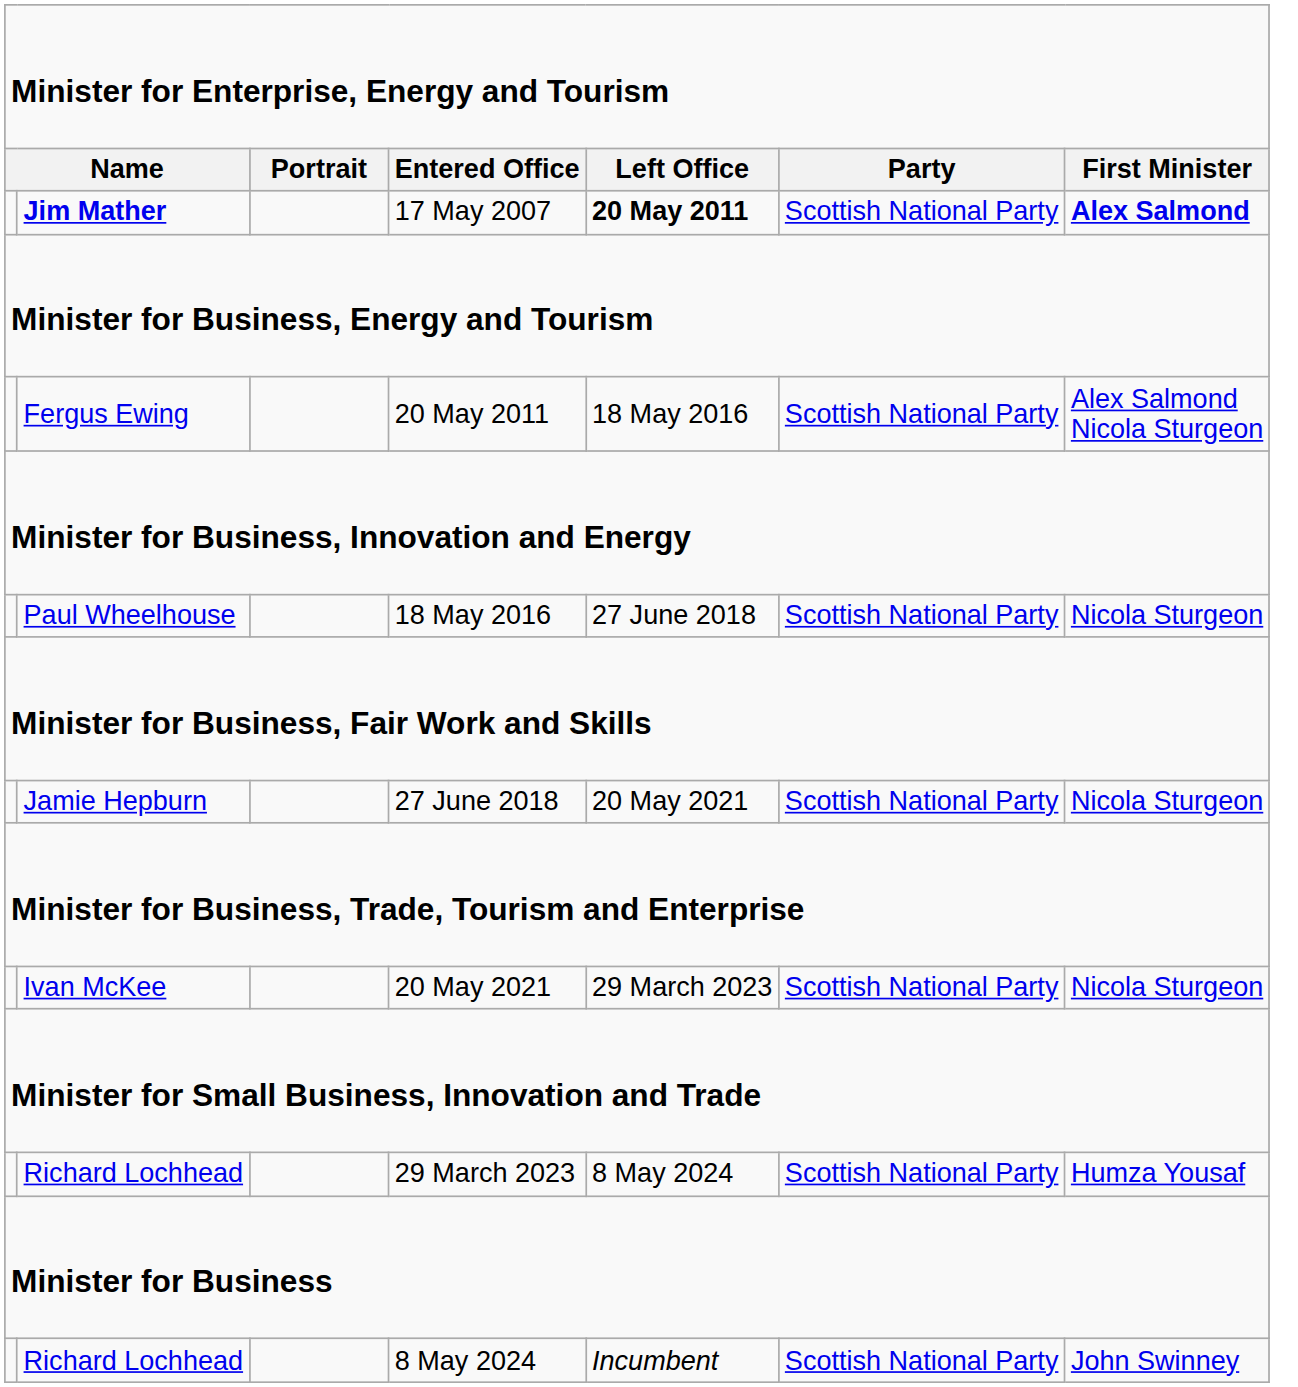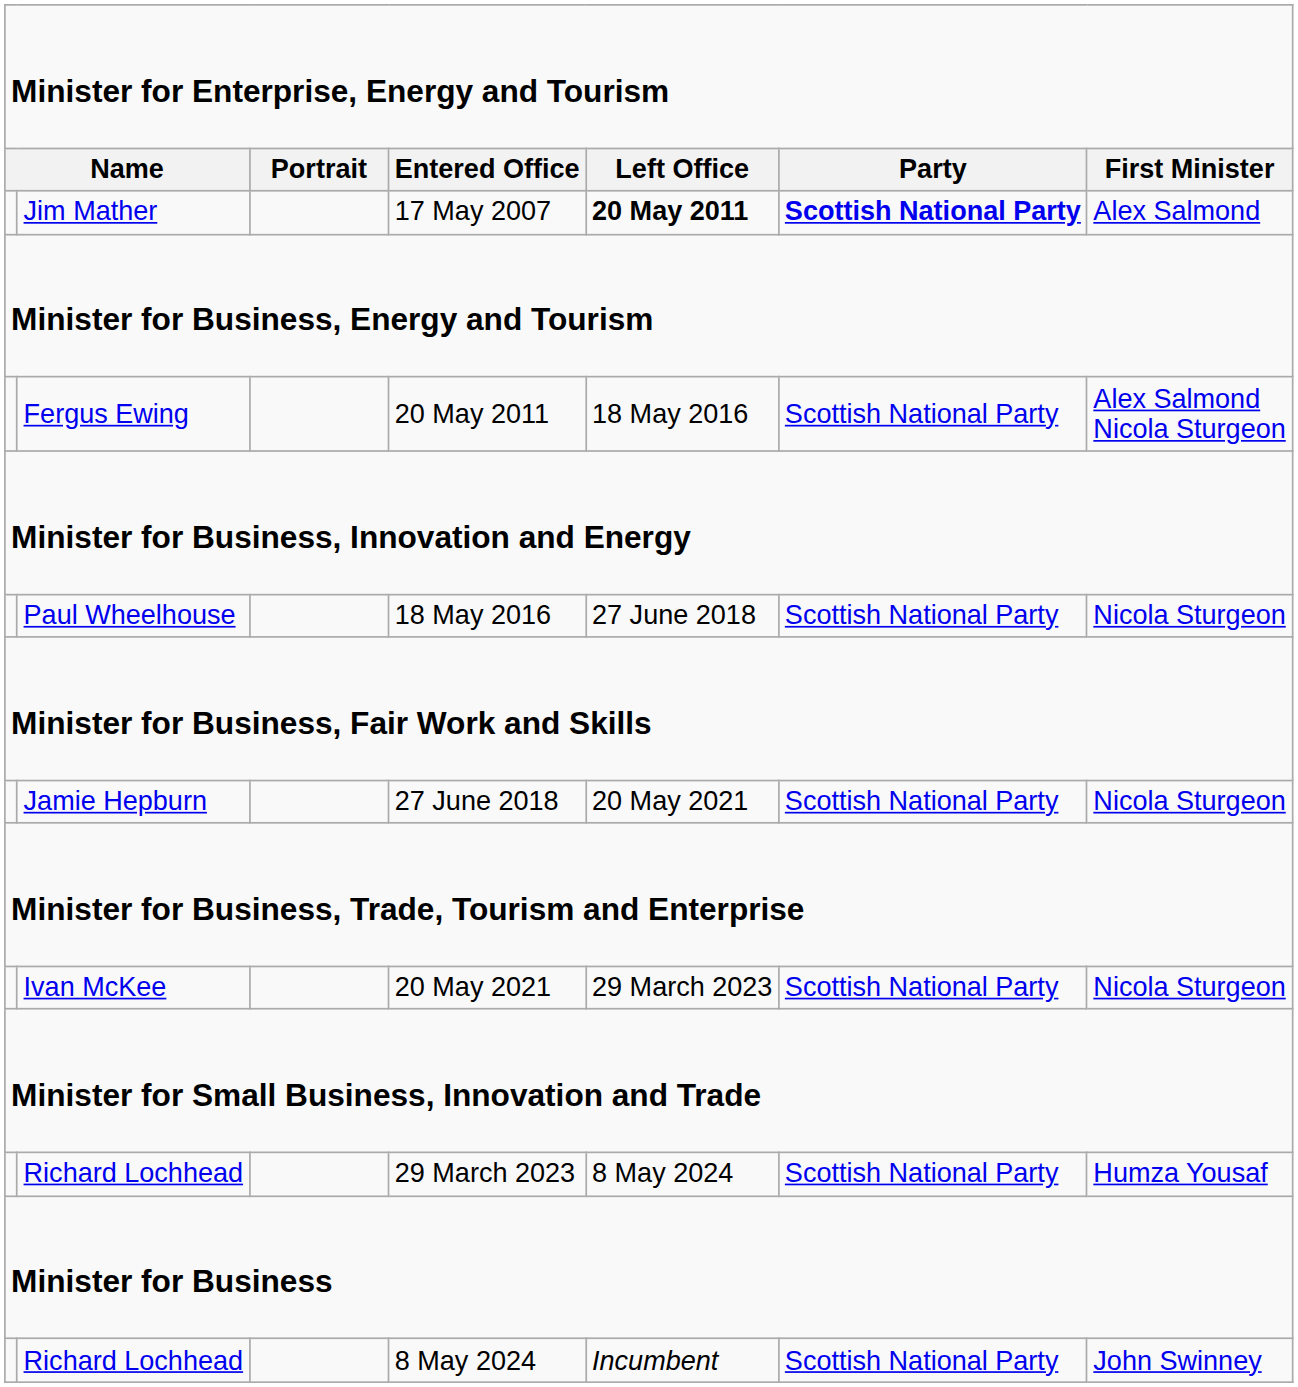(95, 212) bold -> (90, 212) normal
(922, 212) normal -> (933, 212) bold
(1160, 212) bold -> (1177, 212) normal
